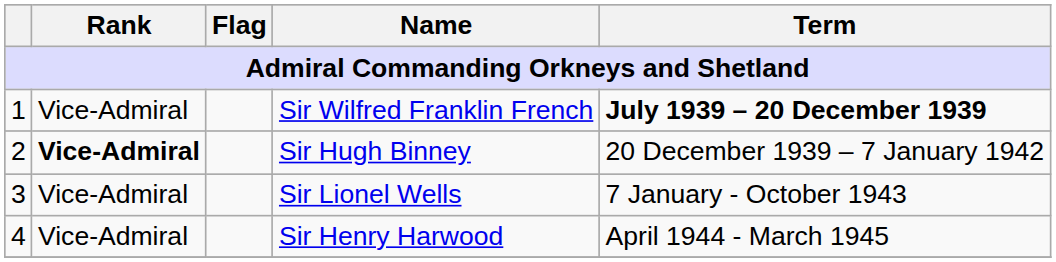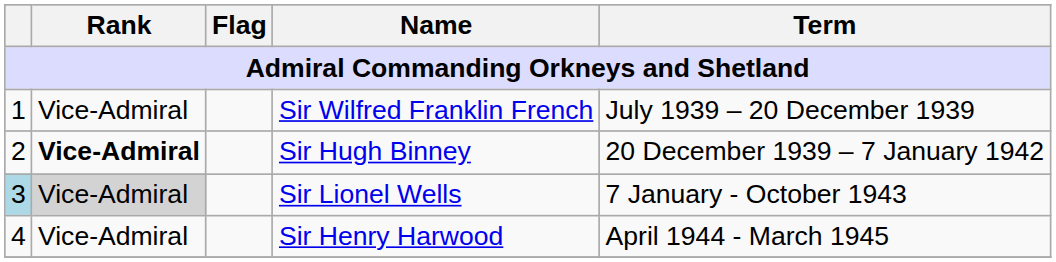(796, 109) bold -> (790, 109) normal
(18, 194) no background -> (18, 194) lightblue background
(113, 194) no background -> (113, 194) lightgrey background
